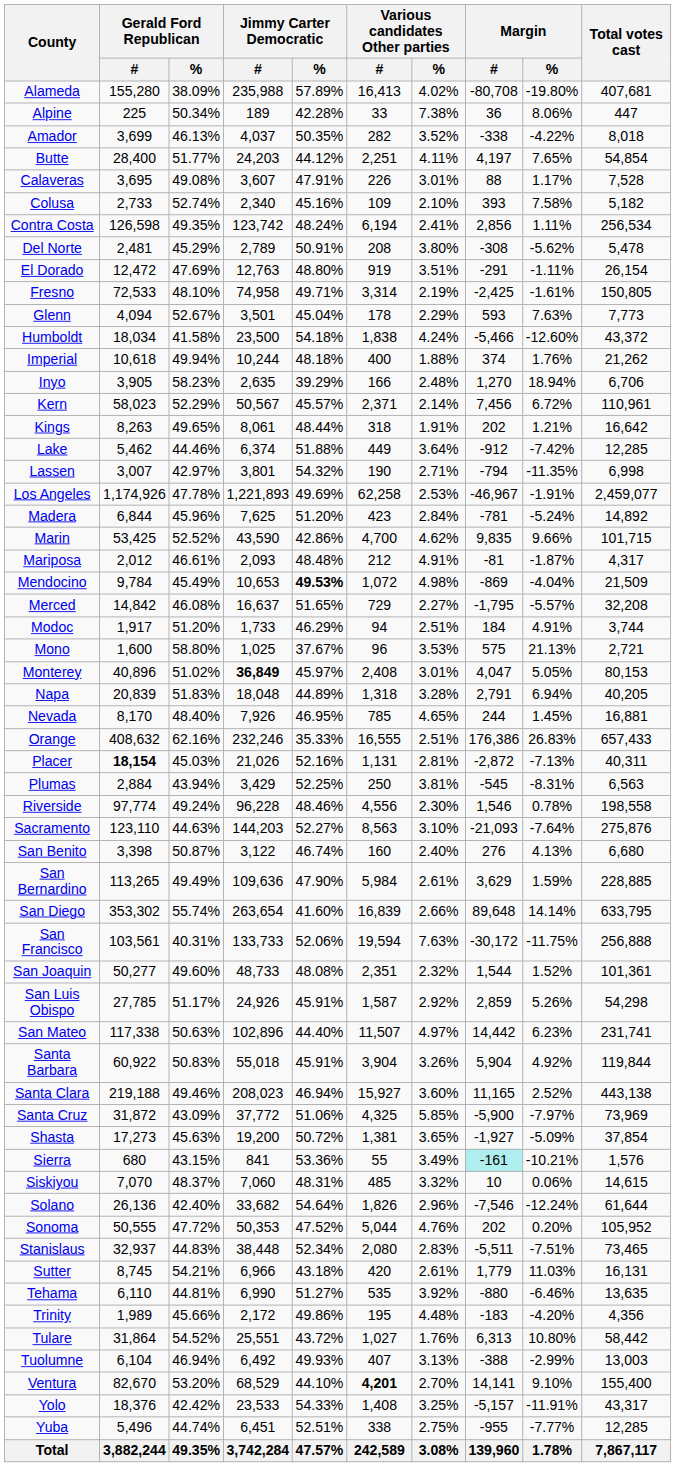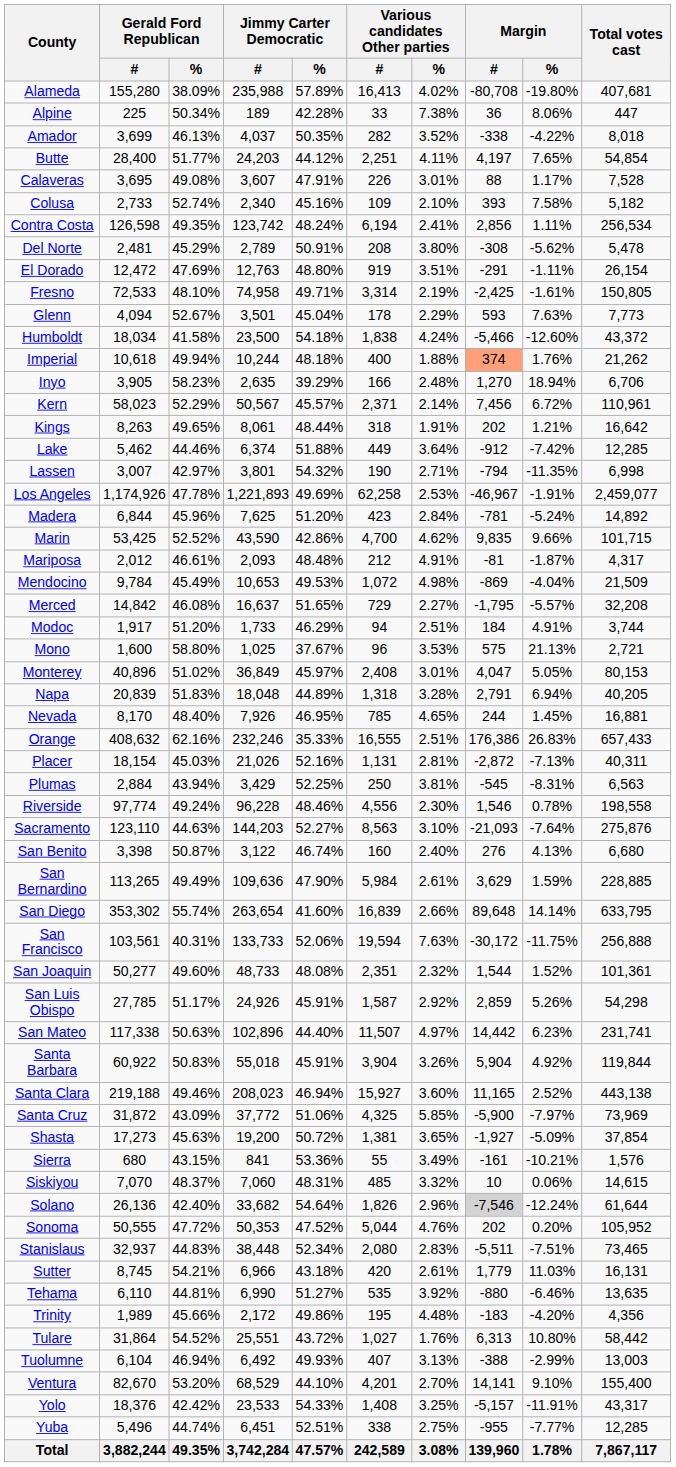(494, 359) no background -> (494, 359) lightsalmon background
(320, 583) bold -> (320, 583) normal
(258, 672) bold -> (258, 672) normal
(134, 761) bold -> (134, 761) normal
(494, 1160) paleturquoise background -> (494, 1160) no background
(494, 1204) no background -> (494, 1204) lightgrey background
(379, 1383) bold -> (379, 1383) normal
